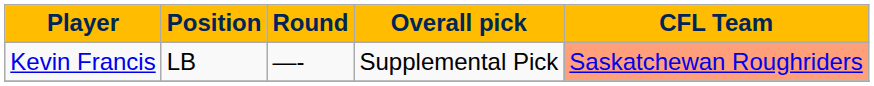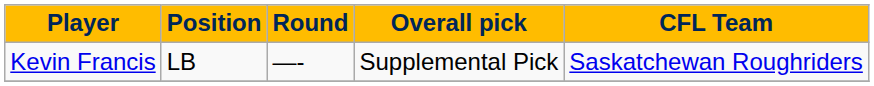(716, 61) lightsalmon background -> (716, 61) no background
